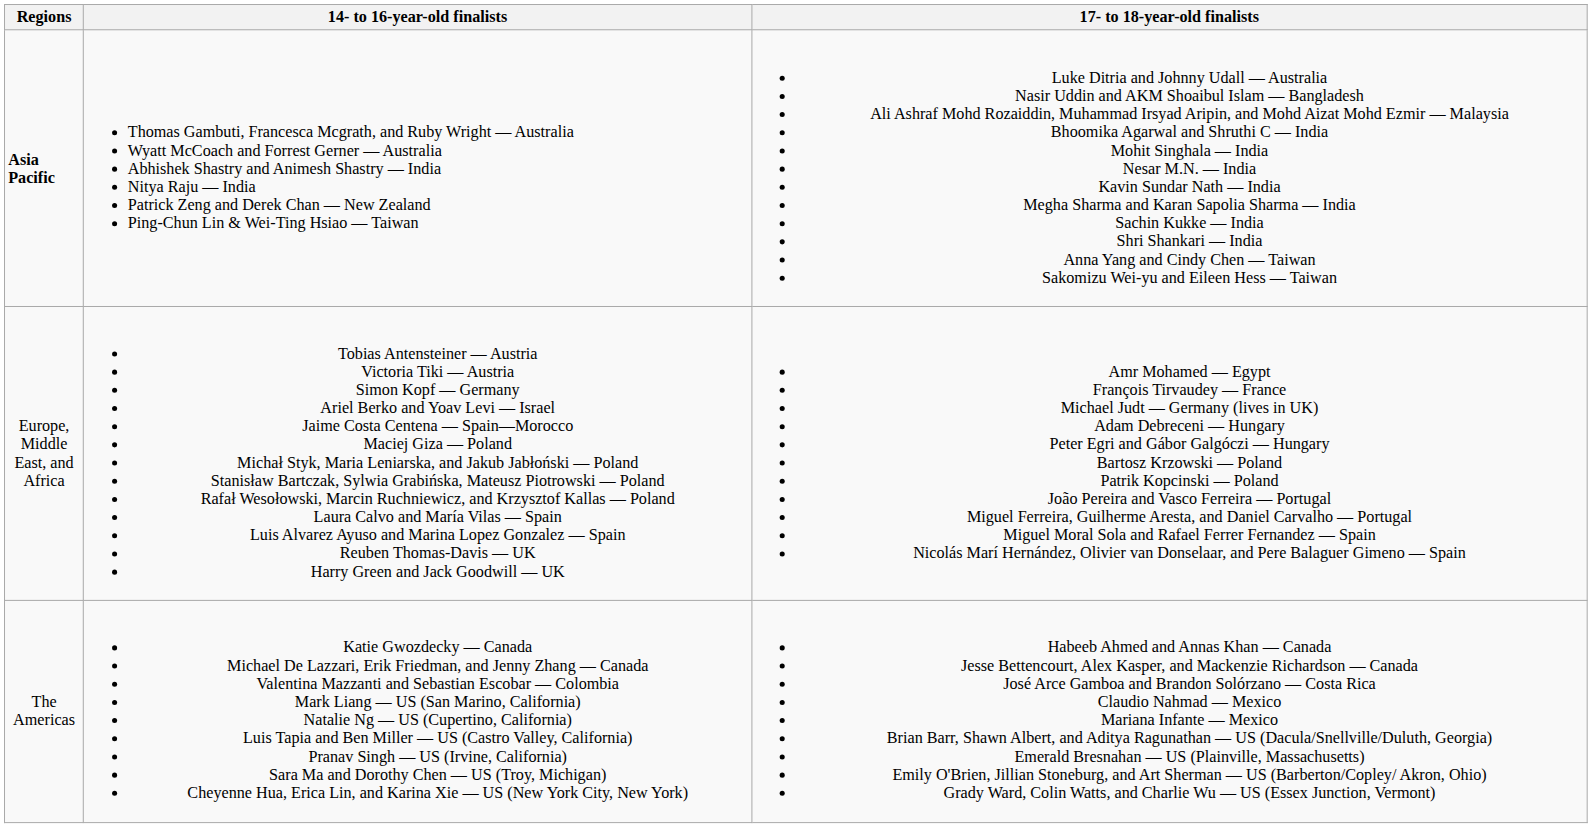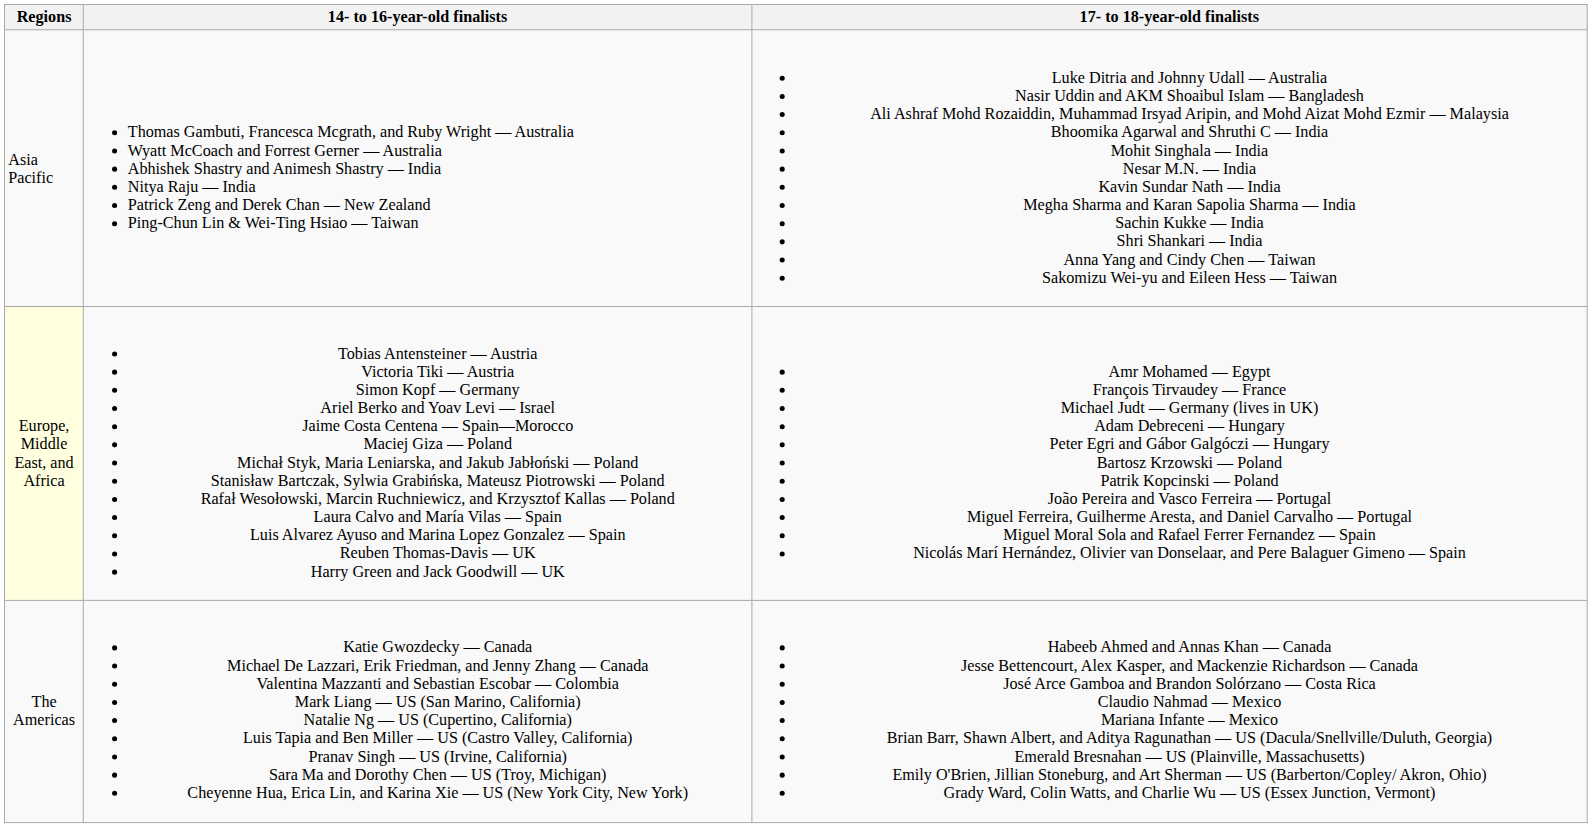(32, 168) bold -> (31, 168) normal
(44, 453) no background -> (44, 453) lightyellow background
